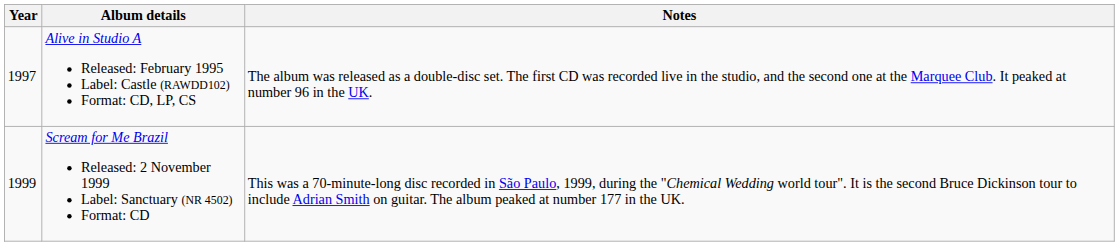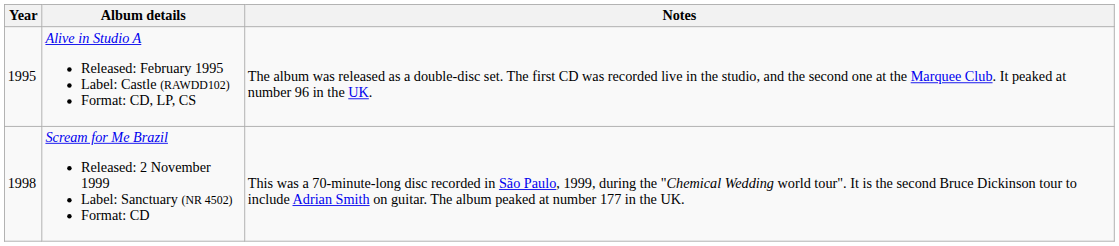(22, 76) 1997 -> (22, 76) 1995
(22, 183) 1999 -> (22, 183) 1998
